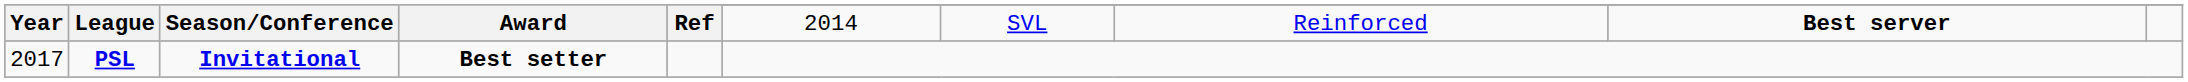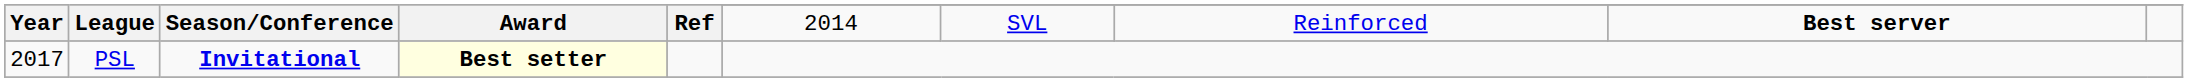(115, 60) bold -> (115, 60) normal
(533, 60) no background -> (533, 60) lightyellow background
